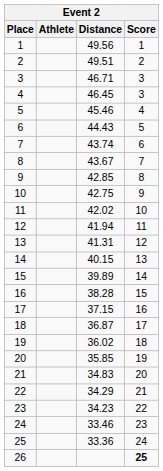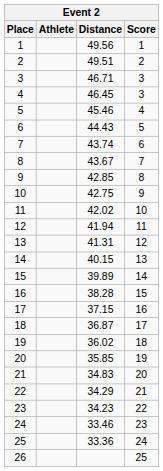(141, 458) bold -> (141, 458) normal
